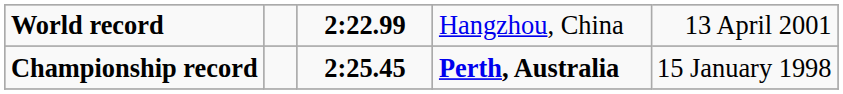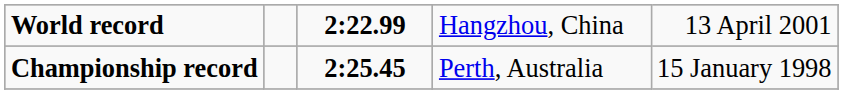(529, 67) bold -> (521, 67) normal
